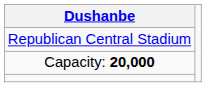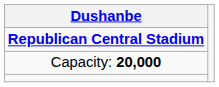(99, 39) normal -> (106, 39) bold
